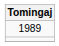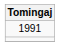(30, 28) 1989 -> (30, 28) 1991
